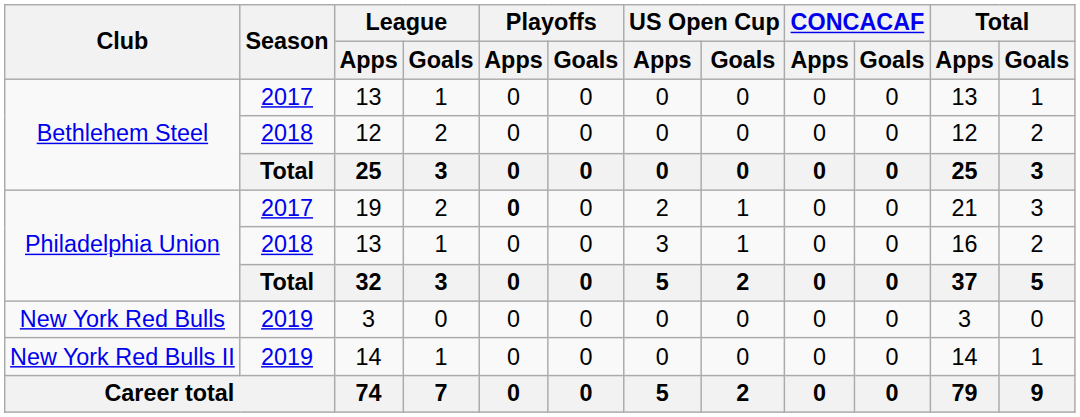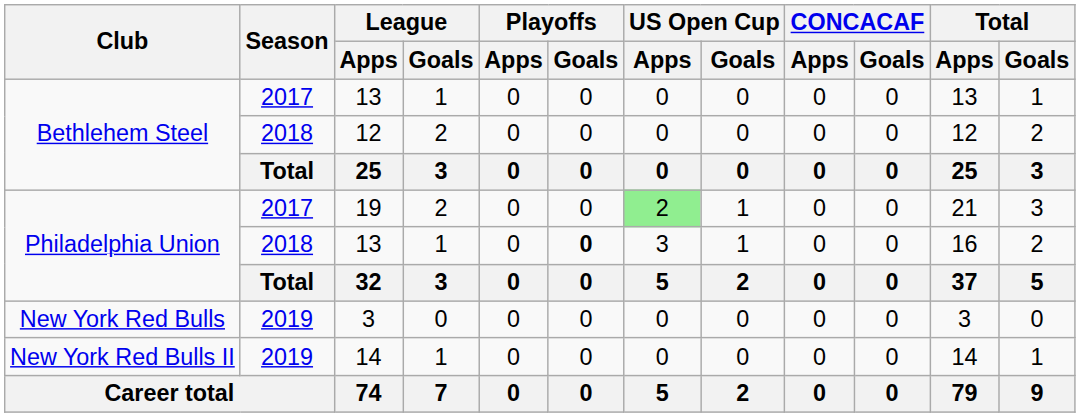(513, 208) bold -> (513, 208) normal
(662, 208) no background -> (662, 208) lightgreen background
(586, 245) normal -> (586, 245) bold
